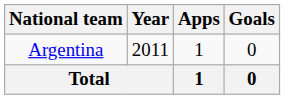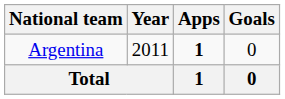(199, 49) normal -> (199, 49) bold
